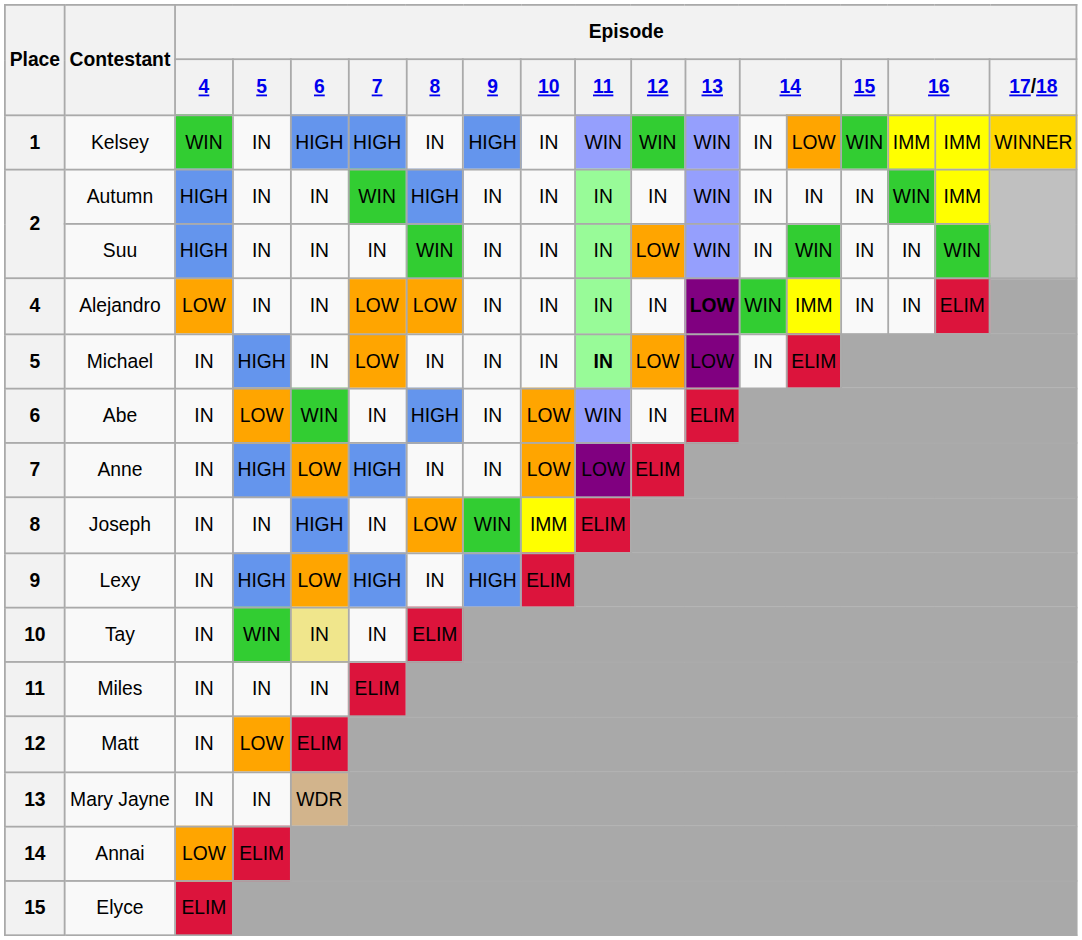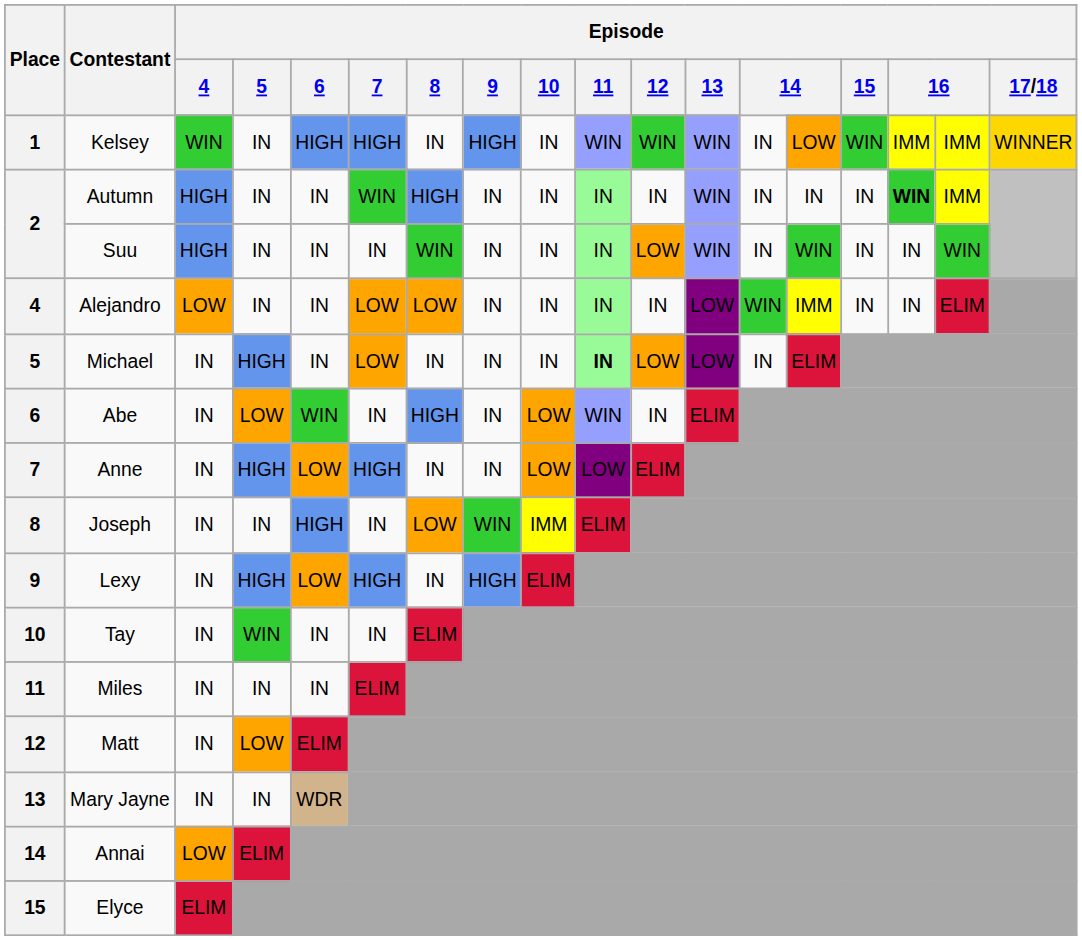(912, 195) normal -> (912, 195) bold
(712, 305) bold -> (712, 305) normal
(319, 633) khaki background -> (319, 633) no background
